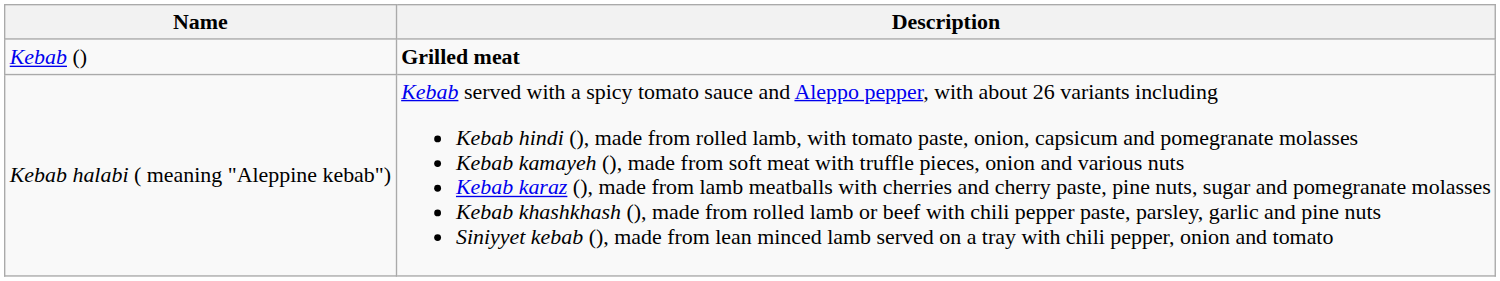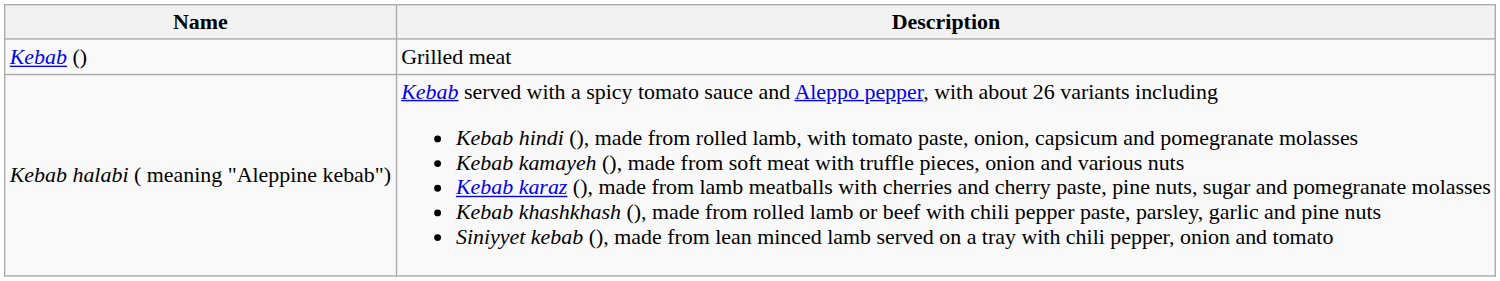(461, 56) bold -> (456, 56) normal
